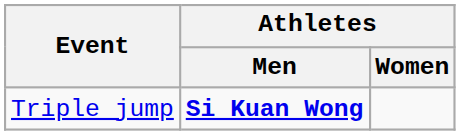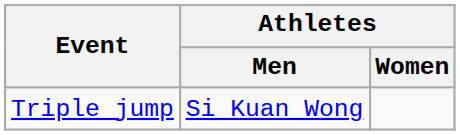(275, 108) bold -> (275, 108) normal
